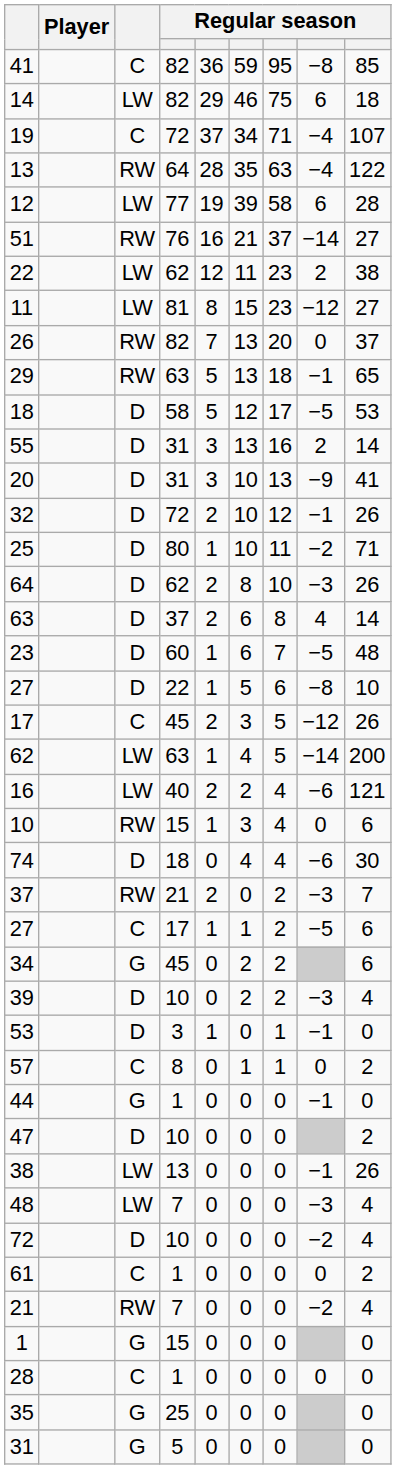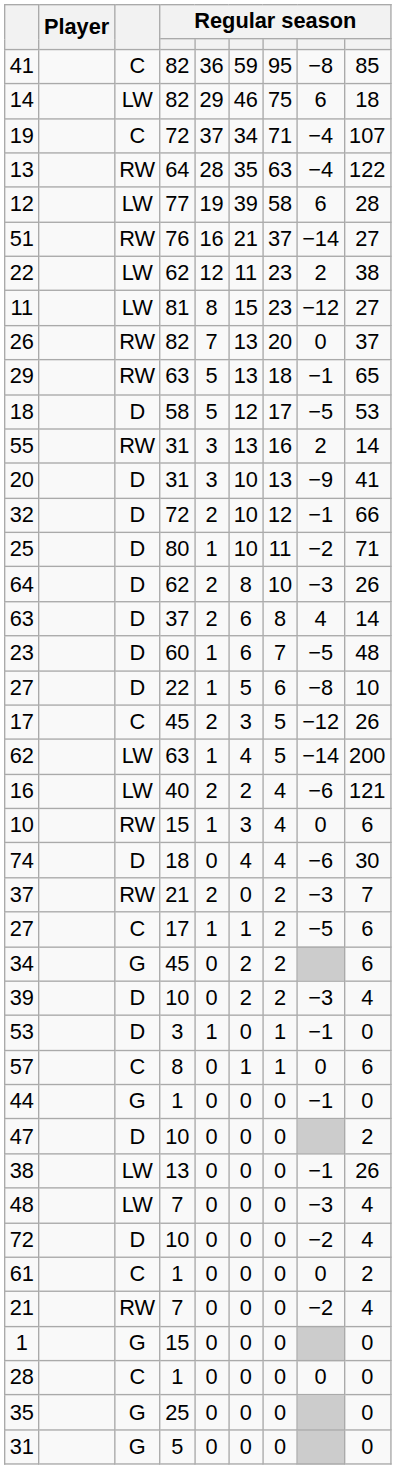(137, 445) D -> (137, 445) RW
(367, 514) 26 -> (367, 514) 66
(367, 1067) 2 -> (367, 1067) 6
